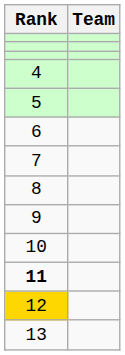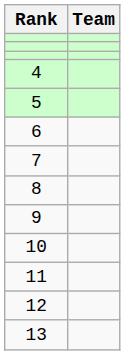(36, 277) bold -> (36, 277) normal
(36, 306) gold background -> (36, 306) no background
